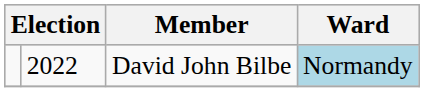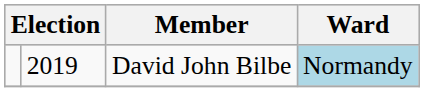(52, 65) 2022 -> (52, 65) 2019
